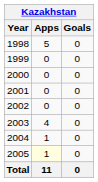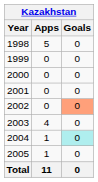(77, 106) no background -> (77, 106) lightsalmon background
(77, 138) no background -> (77, 138) paleturquoise background
(47, 153) lightyellow background -> (47, 153) no background
